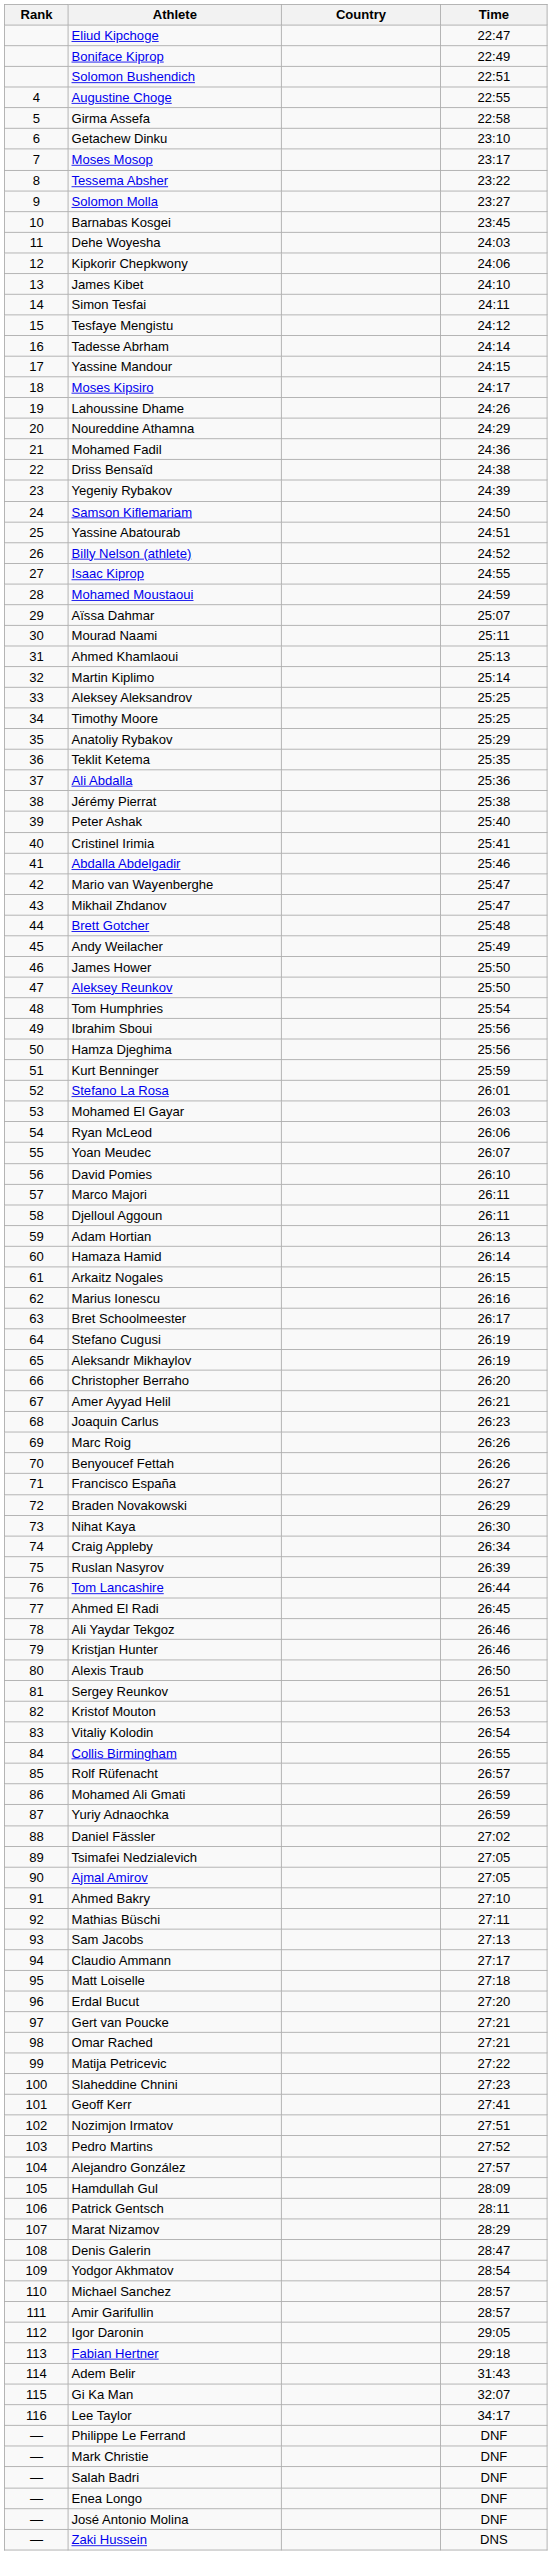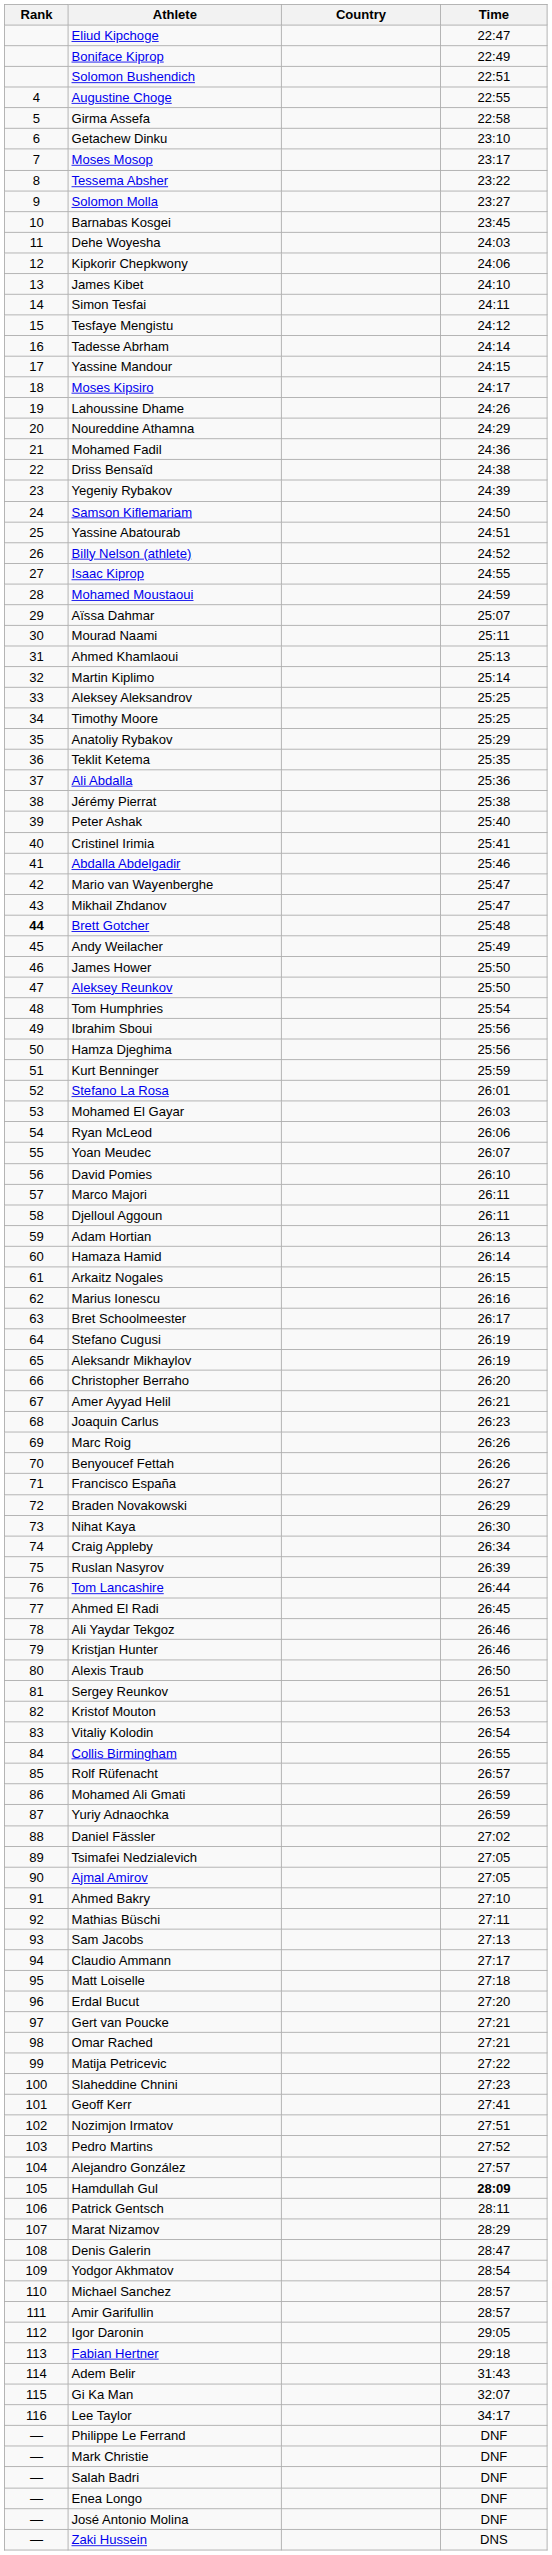(36, 925) normal -> (36, 925) bold
(494, 2188) normal -> (494, 2188) bold
